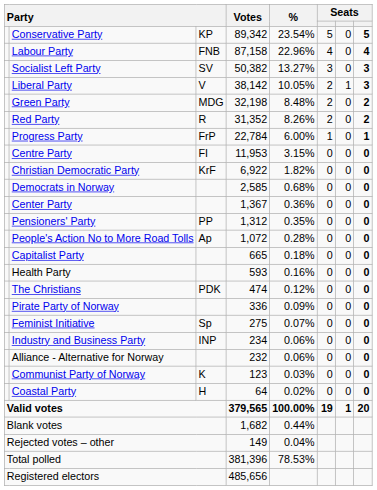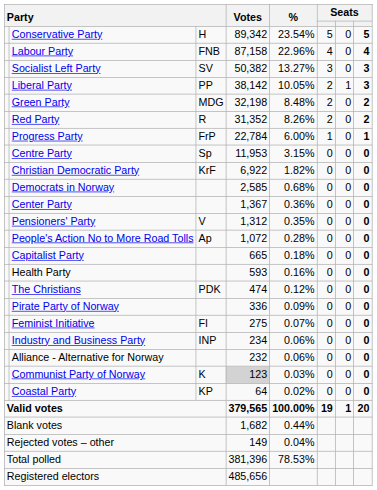(206, 34) KP -> (202, 34) H
(202, 85) V -> (206, 85) PP
(203, 153) FI -> (205, 153) Sp
(206, 221) PP -> (202, 221) V
(205, 323) Sp -> (203, 323) FI
(258, 374) no background -> (258, 374) lightgrey background
(202, 391) H -> (206, 391) KP
